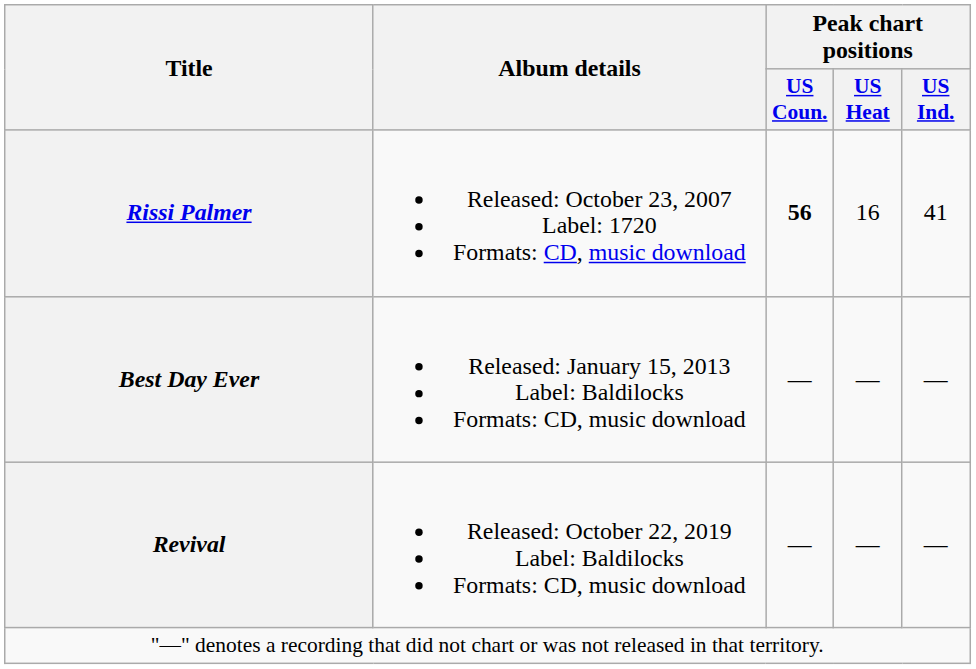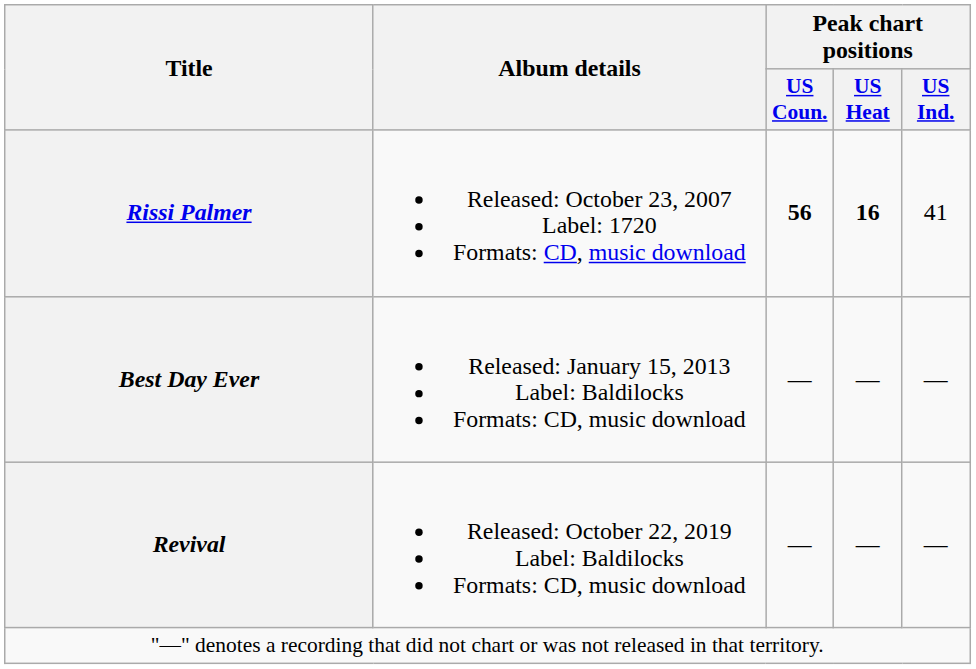(868, 212) normal -> (868, 212) bold
